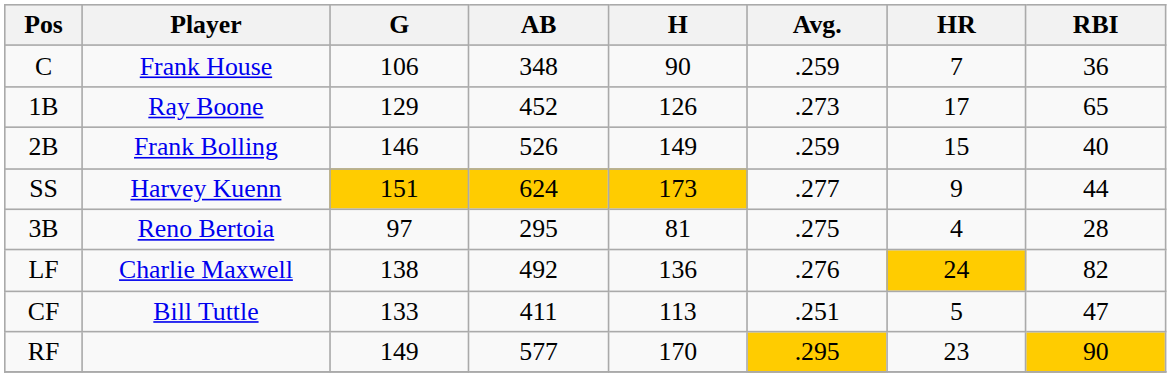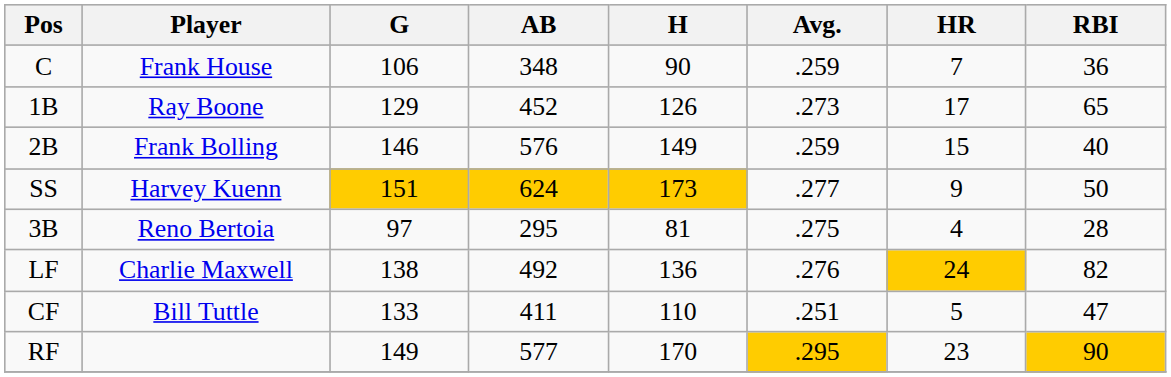(539, 147) 526 -> (539, 147) 576
(1096, 188) 44 -> (1096, 188) 50
(678, 310) 113 -> (678, 310) 110
